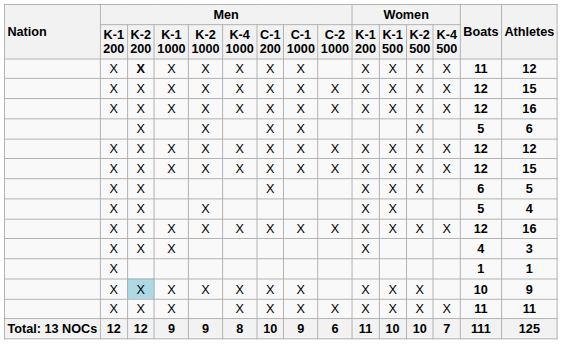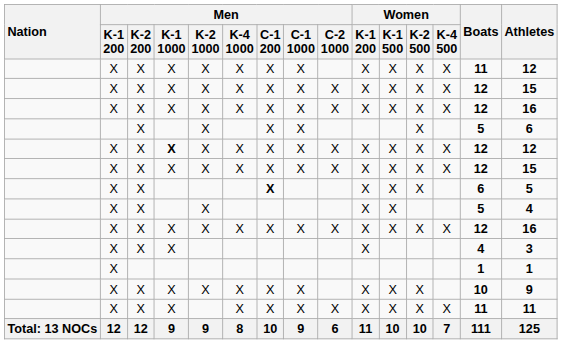(141, 69) bold -> (141, 69) normal
(171, 149) normal -> (171, 149) bold
(270, 189) normal -> (270, 189) bold
(141, 289) lightblue background -> (141, 289) no background
